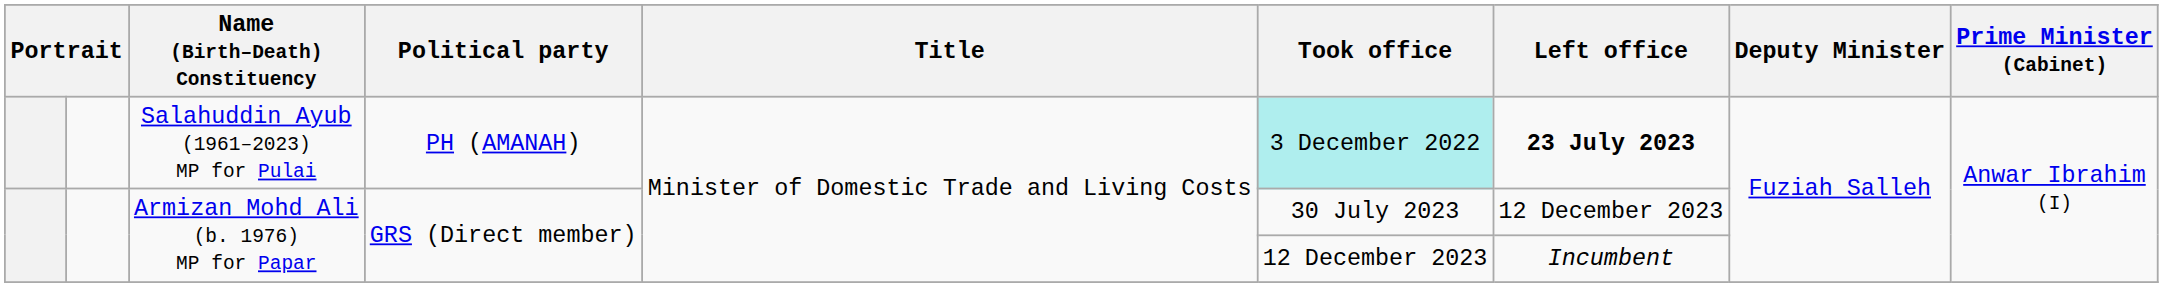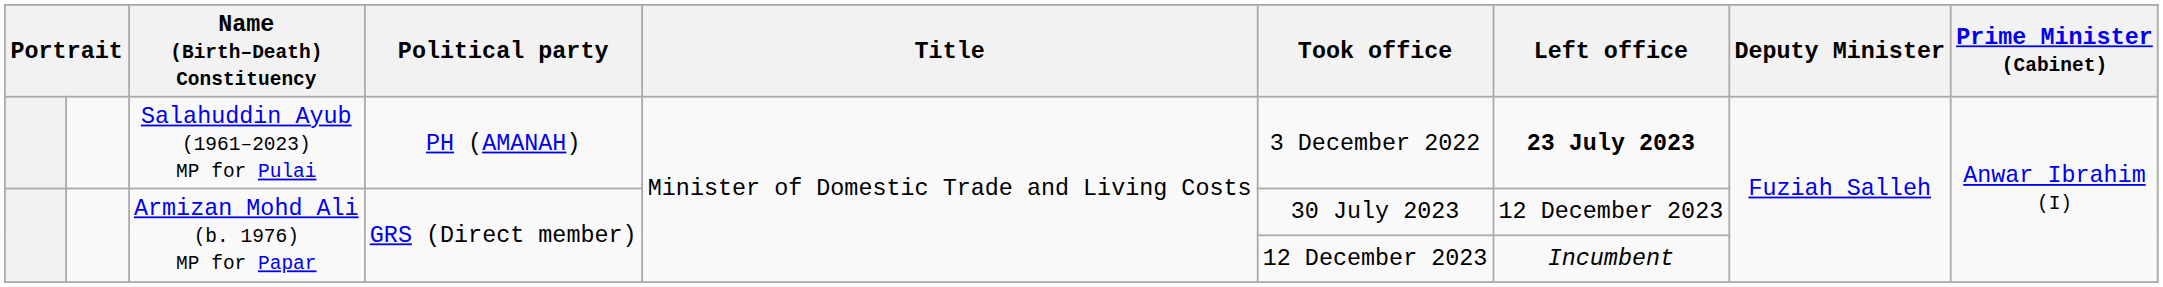(1375, 143) paleturquoise background -> (1375, 143) no background
